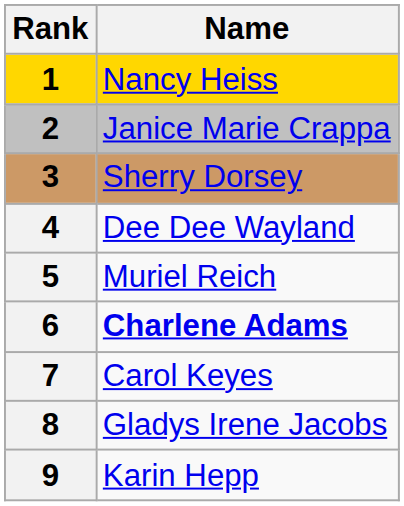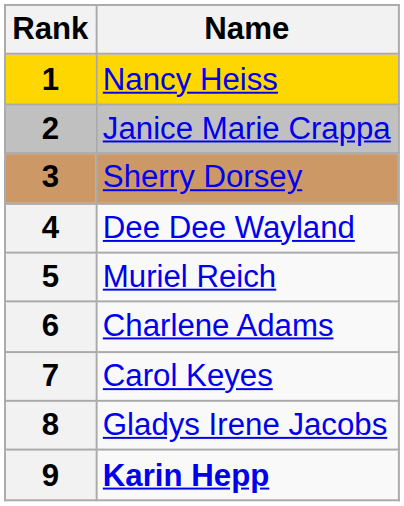(225, 326) bold -> (218, 326) normal
(181, 474) normal -> (186, 474) bold
